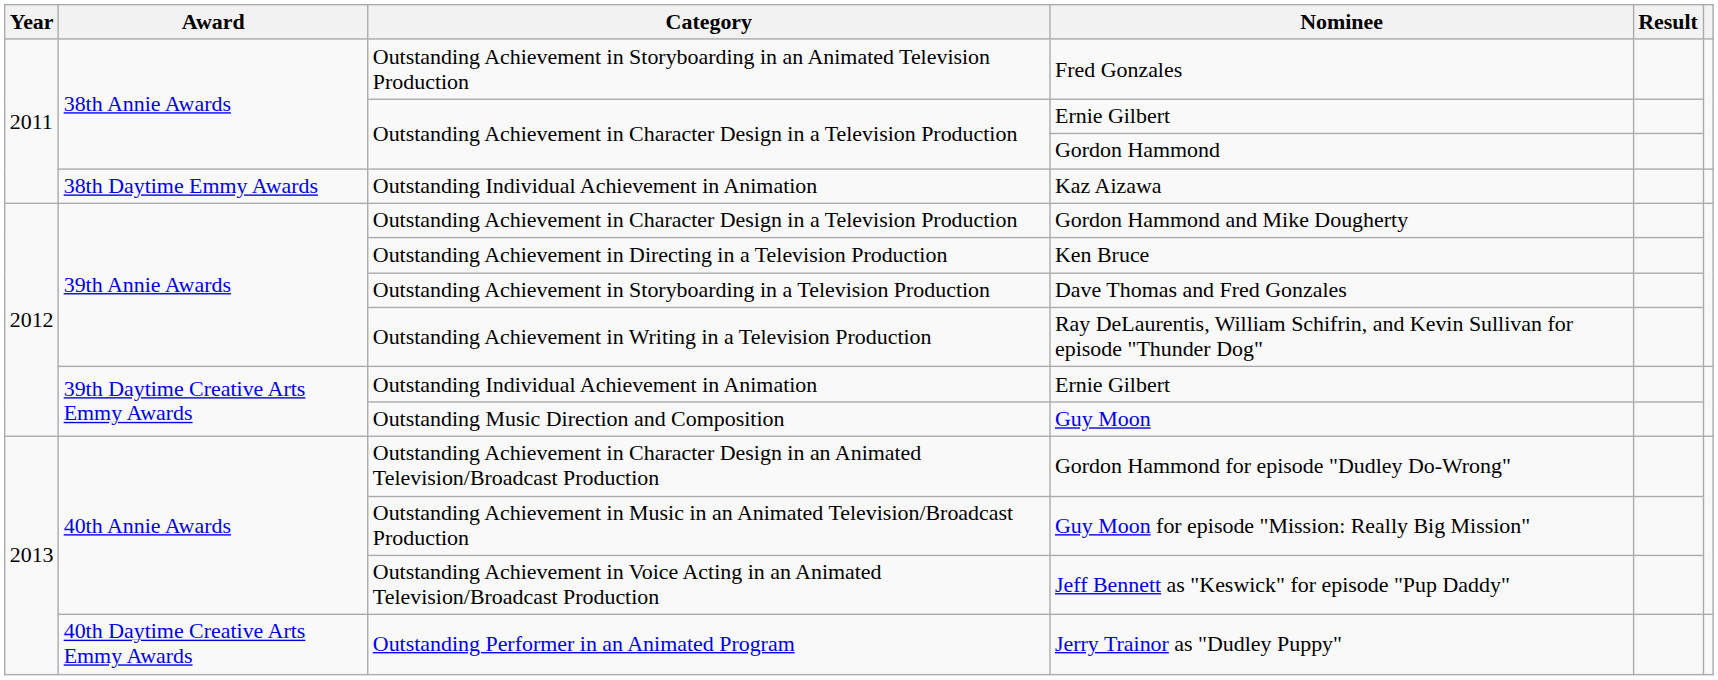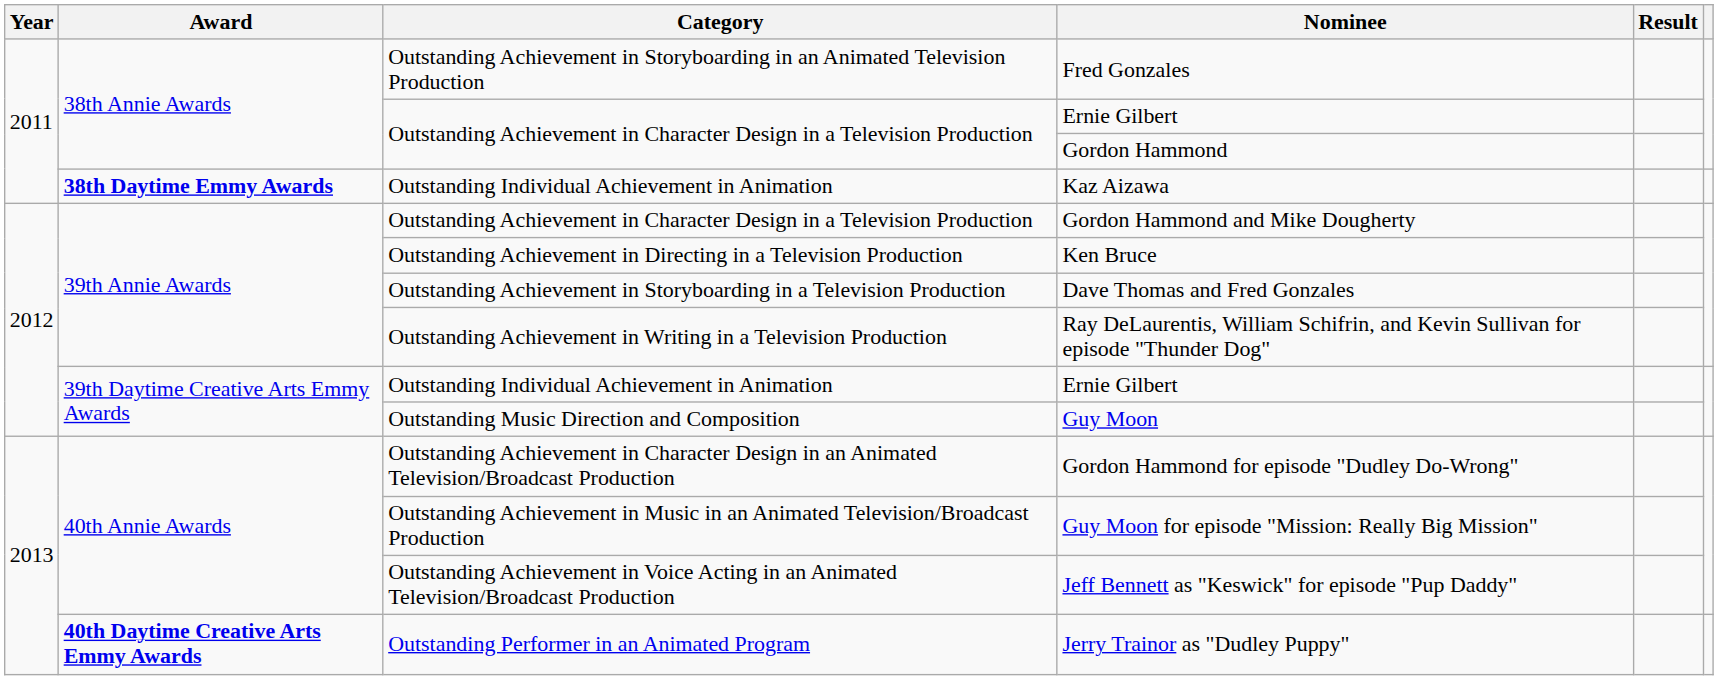(191, 185) normal -> (198, 185) bold
(185, 644) normal -> (192, 644) bold
